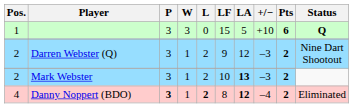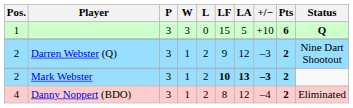(225, 77) normal -> (225, 77) bold
(265, 77) normal -> (265, 77) bold
(169, 94) bold -> (169, 94) normal
(206, 94) bold -> (206, 94) normal
(244, 94) bold -> (244, 94) normal
